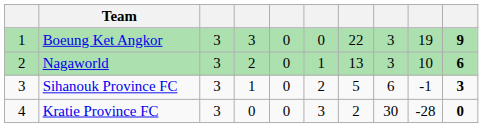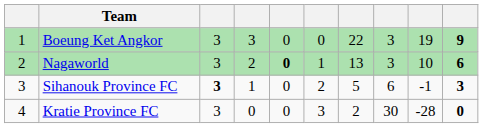(286, 63) normal -> (286, 63) bold
(217, 87) normal -> (217, 87) bold
